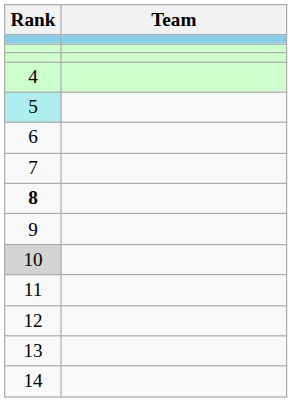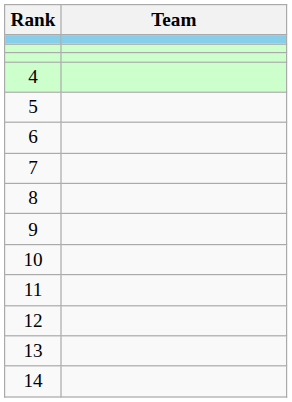(33, 107) paleturquoise background -> (33, 107) no background
(33, 198) bold -> (33, 198) normal
(33, 259) lightgrey background -> (33, 259) no background
